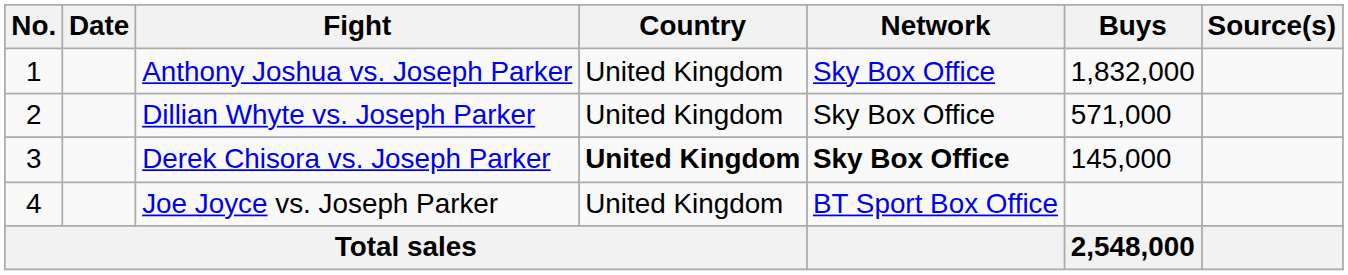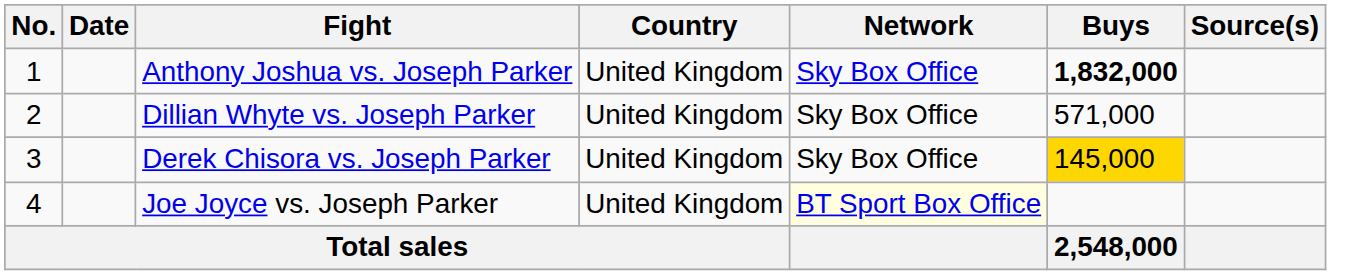(1133, 70) normal -> (1116, 70) bold
(693, 159) bold -> (684, 159) normal
(911, 159) bold -> (887, 159) normal
(1121, 159) no background -> (1104, 159) gold background
(936, 203) no background -> (919, 203) lightyellow background
